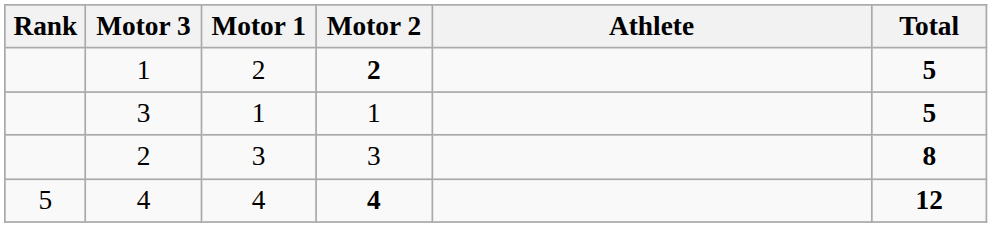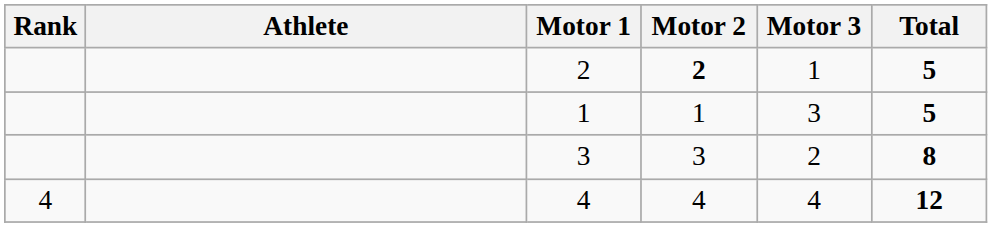columns swapped: (652, 26) <-> (143, 26)
(45, 199) 5 -> (45, 199) 4
(374, 199) bold -> (699, 199) normal
